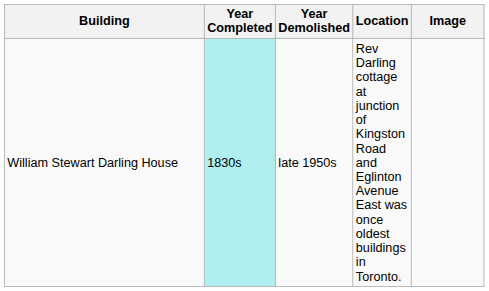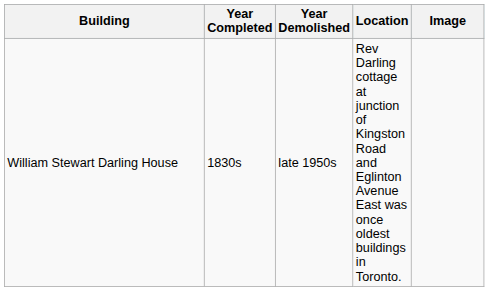(224, 162) paleturquoise background -> (224, 162) no background
